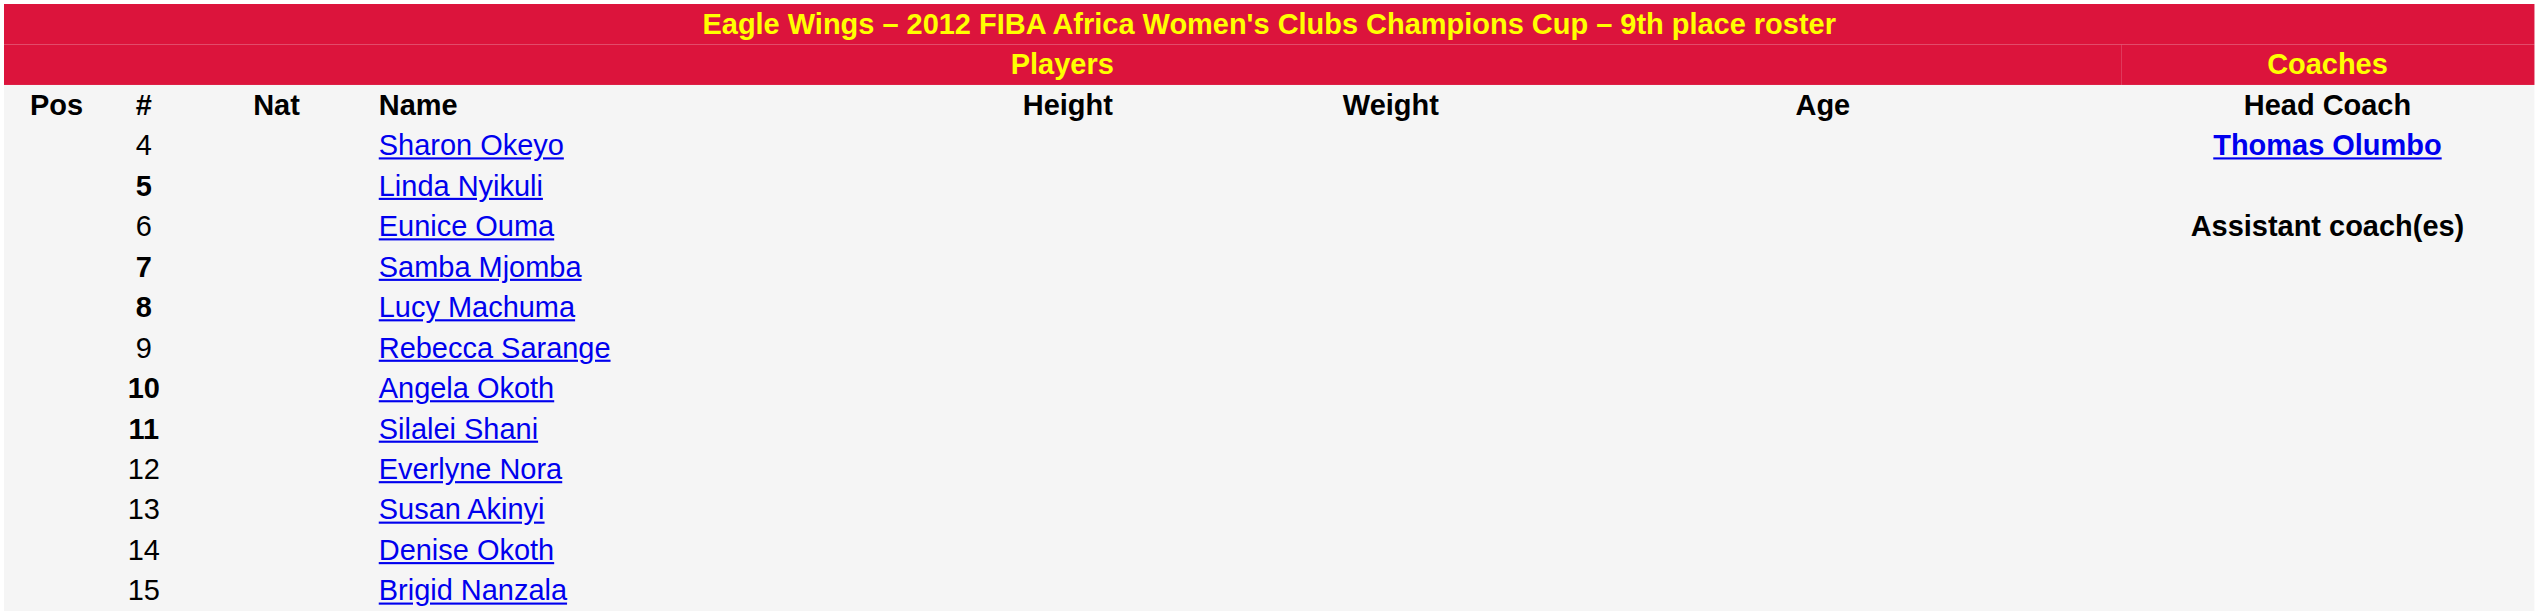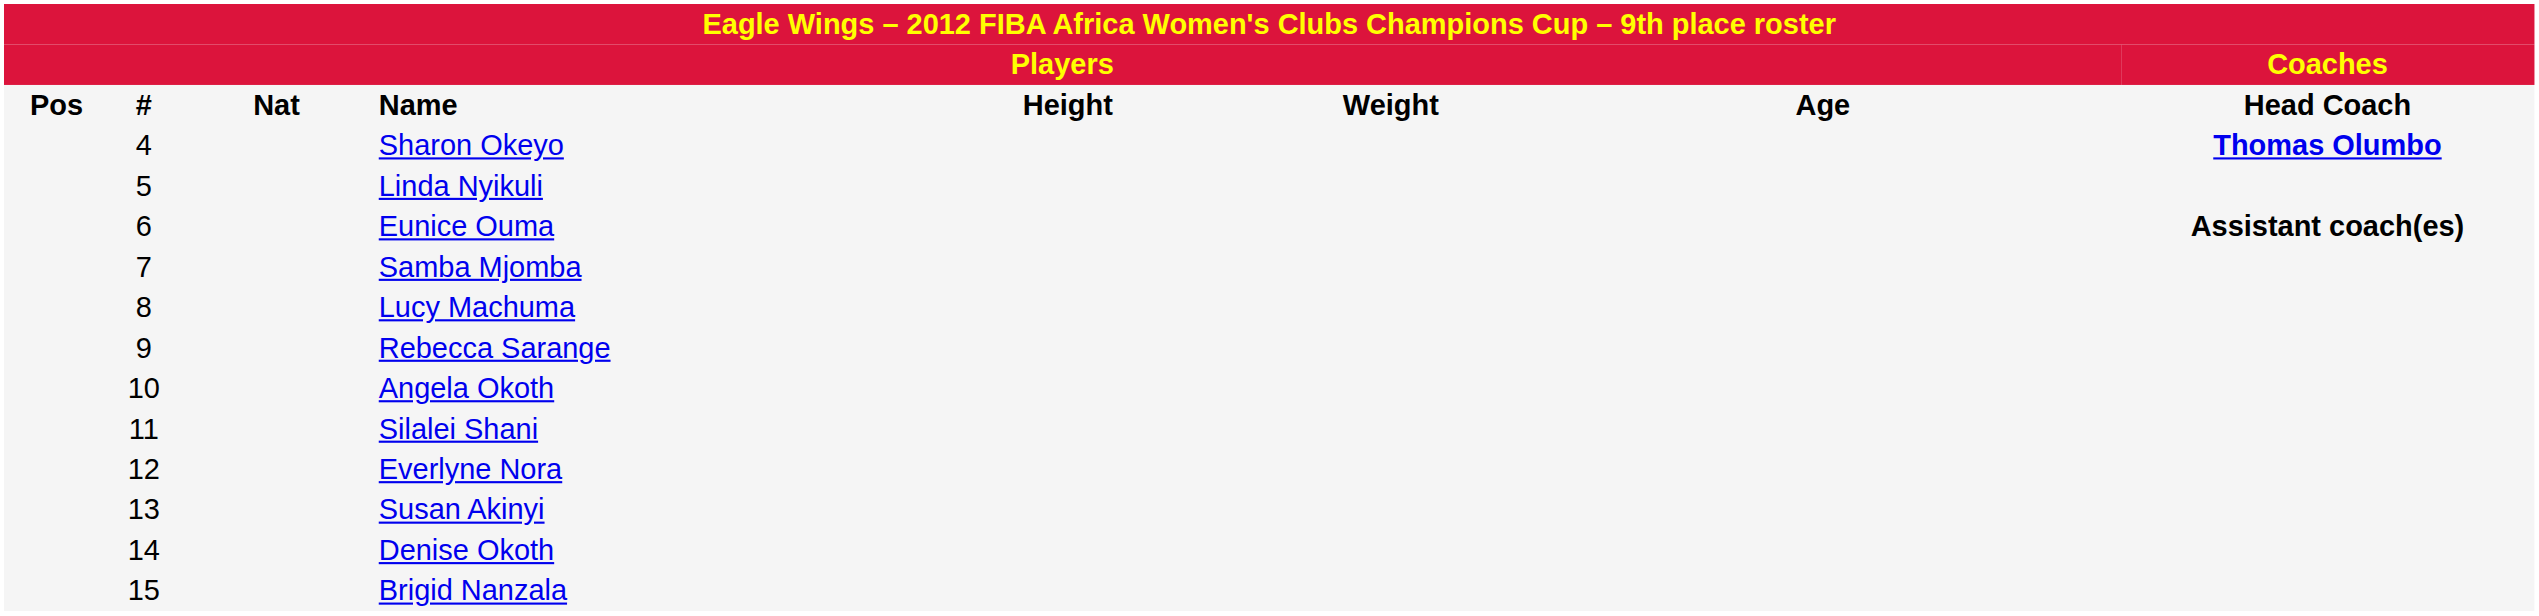(144, 186) bold -> (144, 186) normal
(144, 267) bold -> (144, 267) normal
(144, 308) bold -> (144, 308) normal
(144, 388) bold -> (144, 388) normal
(144, 429) bold -> (144, 429) normal
